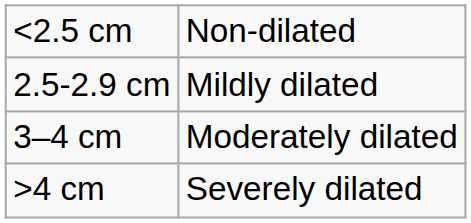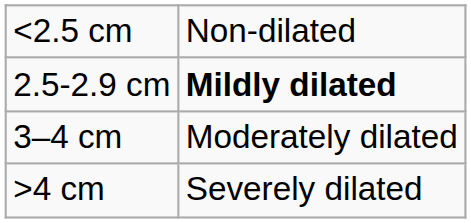(282, 83) normal -> (291, 83) bold
